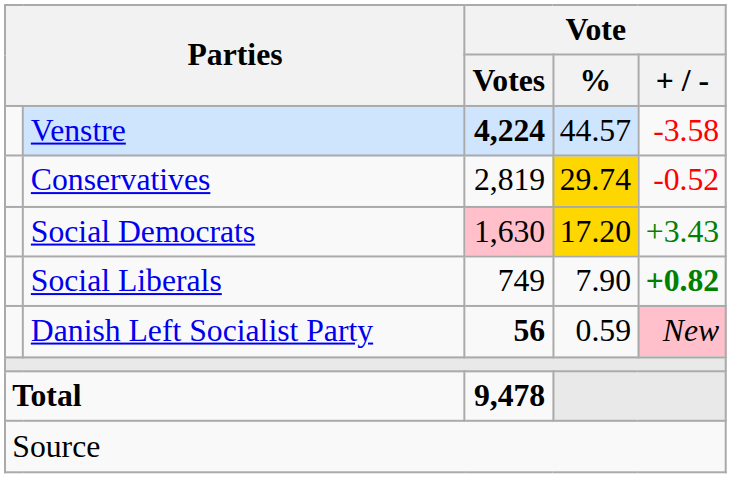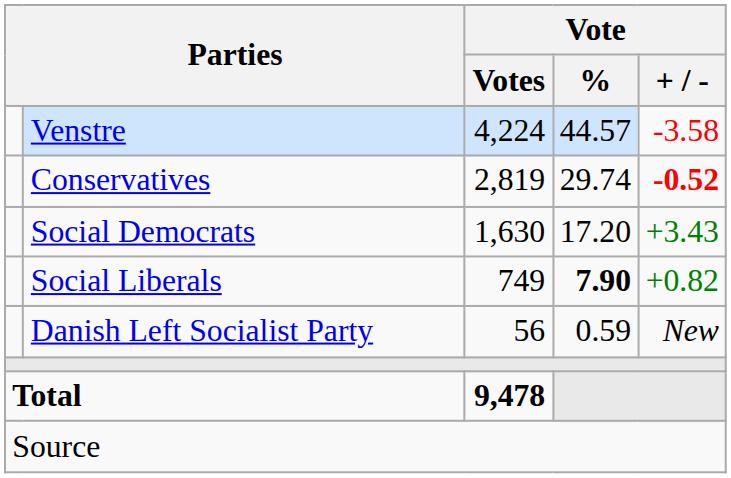(510, 130) bold -> (510, 130) normal
(595, 180) gold background -> (595, 180) no background
(686, 180) normal -> (686, 180) bold
(510, 230) pink background -> (510, 230) no background
(595, 230) gold background -> (595, 230) no background
(603, 280) normal -> (603, 280) bold
(682, 280) bold -> (682, 280) normal
(529, 331) bold -> (529, 331) normal
(691, 331) pink background -> (691, 331) no background
